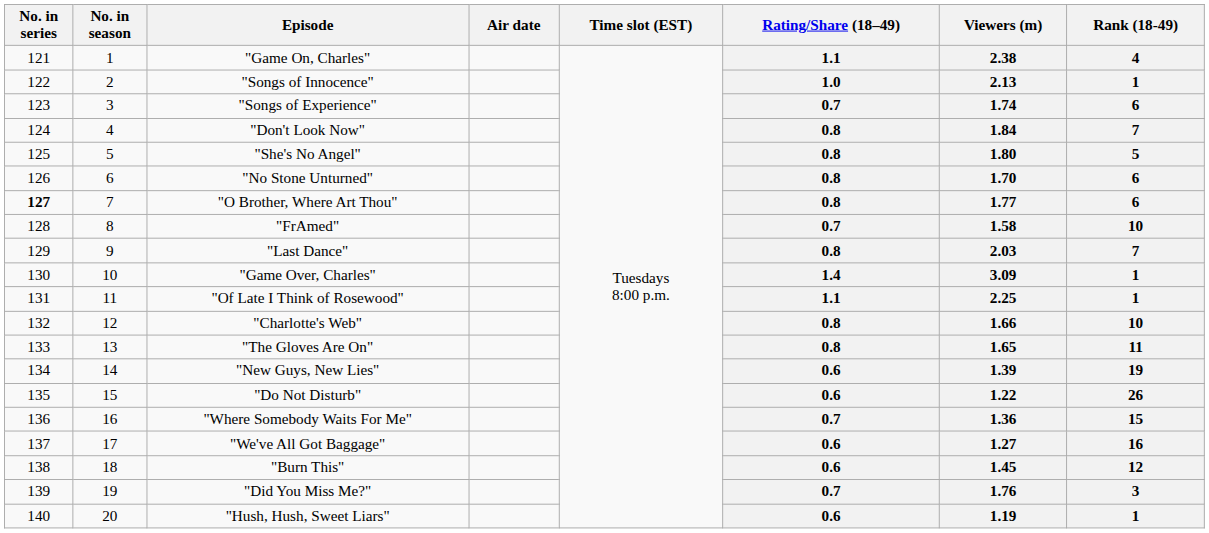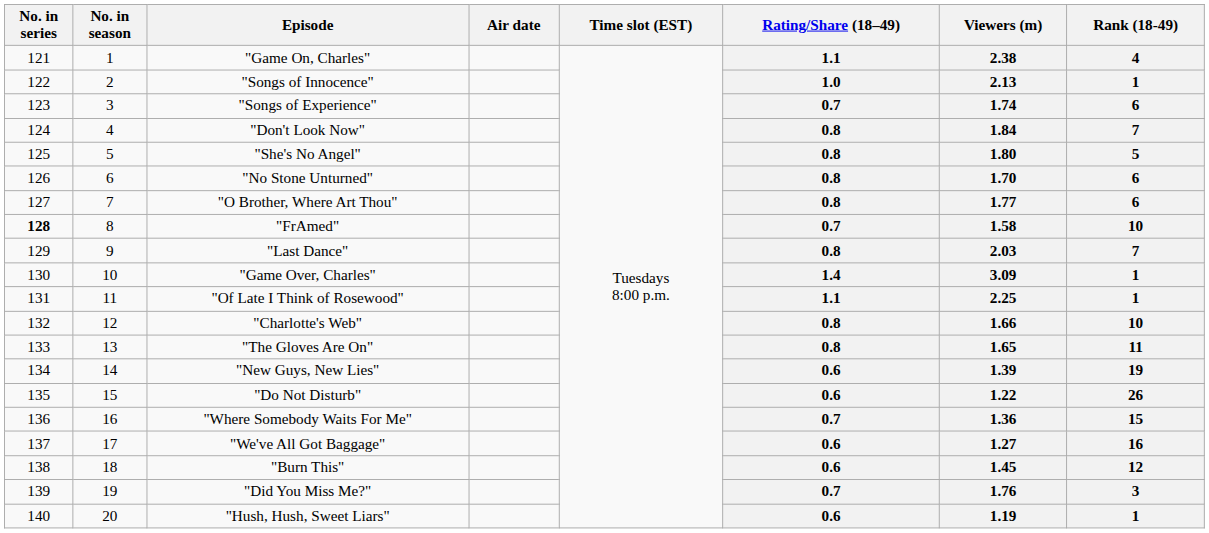(39, 202) bold -> (39, 202) normal
(39, 226) normal -> (39, 226) bold
